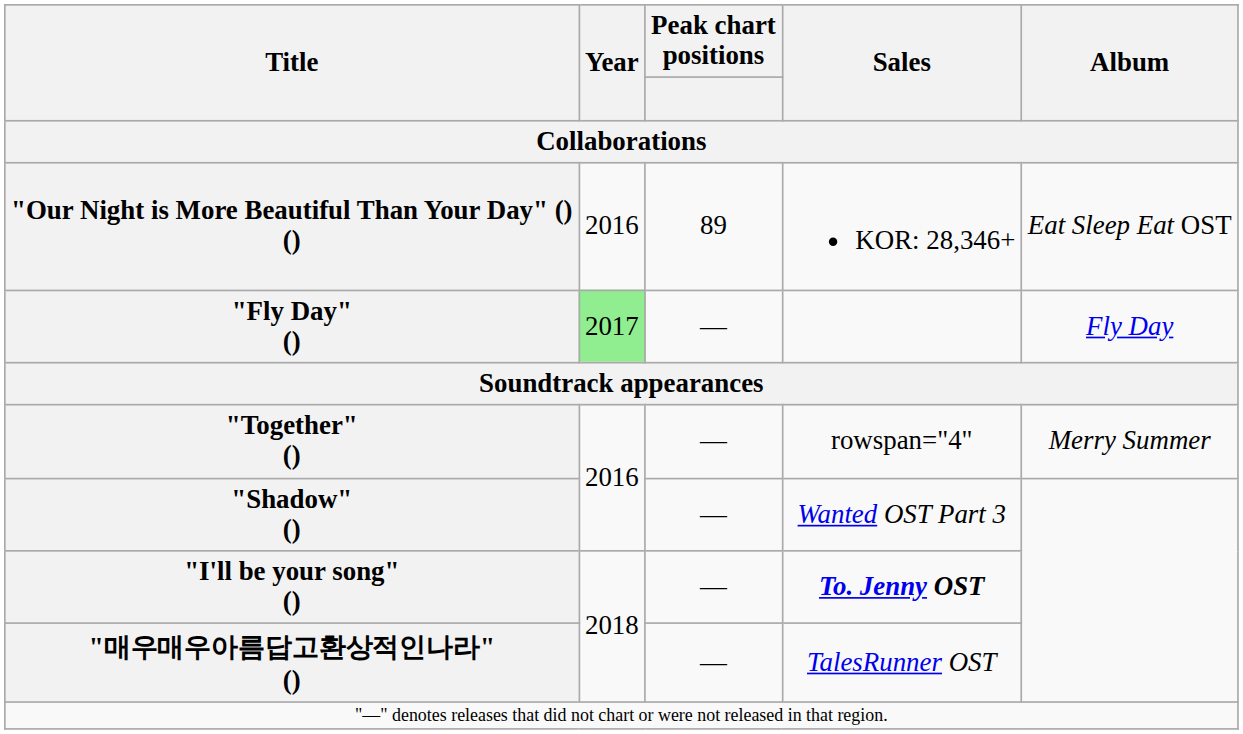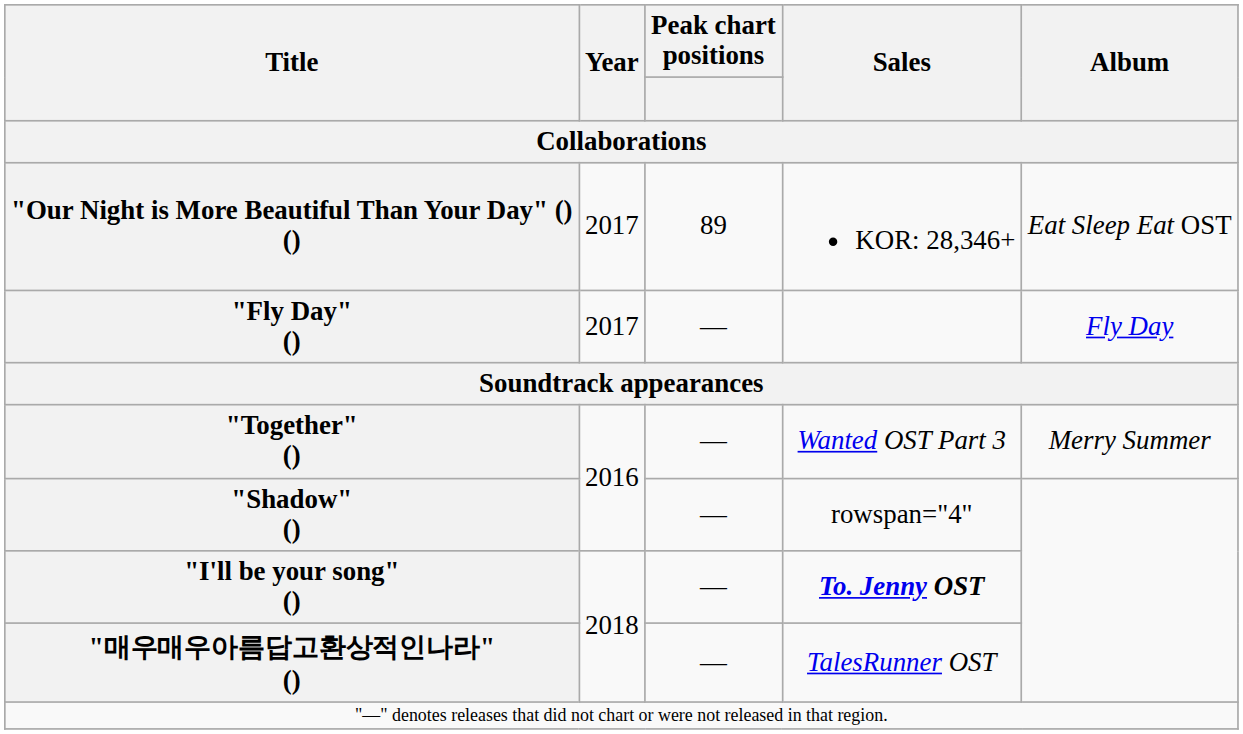(612, 225) 2016 -> (612, 225) 2017
(612, 325) lightgreen background -> (612, 325) no background
(902, 441) rowspan="4" -> (902, 441) Wanted OST Part 3
(902, 514) Wanted OST Part 3 -> (902, 514) rowspan="4"
